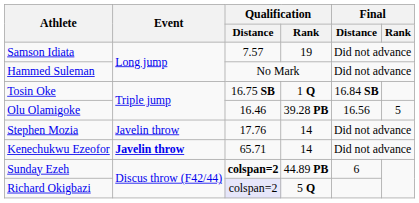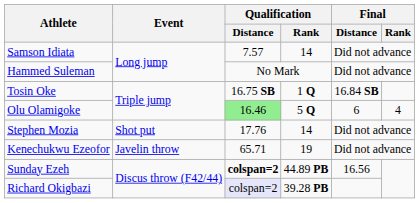(306, 52) 19 -> (306, 52) 14
(253, 110) no background -> (253, 110) lightgreen background
(306, 110) 39.28 PB -> (306, 110) 5 Q
(357, 110) 16.56 -> (357, 110) 6
(398, 110) 5 -> (398, 110) 4
(147, 130) Javelin throw -> (135, 130) Shot put
(150, 149) bold -> (147, 149) normal
(306, 149) 14 -> (306, 149) 19
(357, 169) 6 -> (357, 169) 16.56
(306, 188) 5 Q -> (306, 188) 39.28 PB
